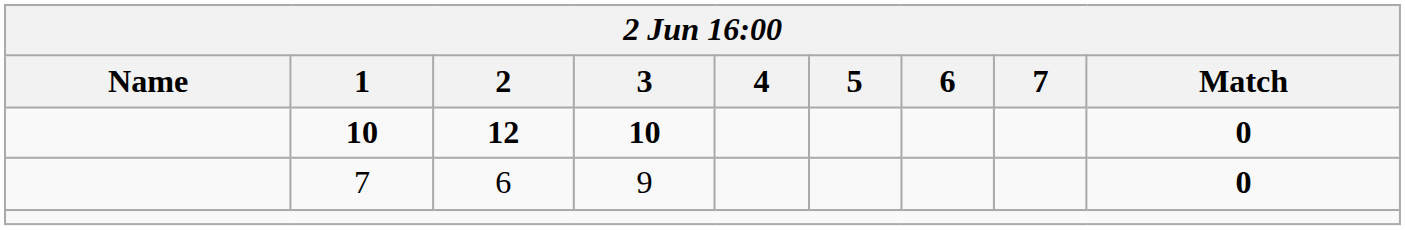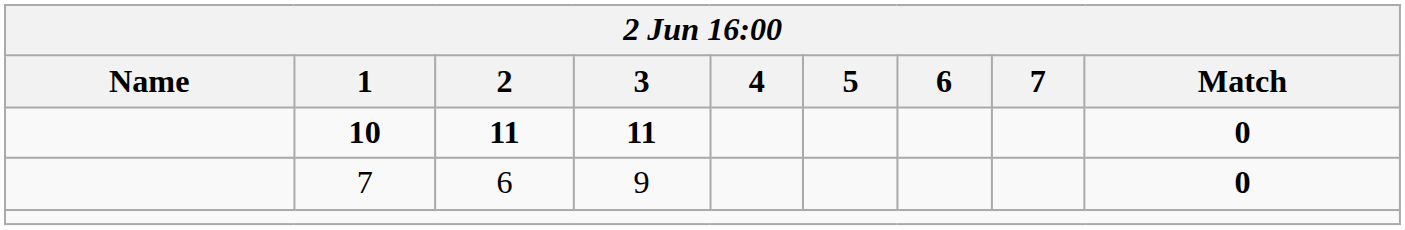(503, 132) 12 -> (504, 132) 11
(645, 132) 10 -> (641, 132) 11
